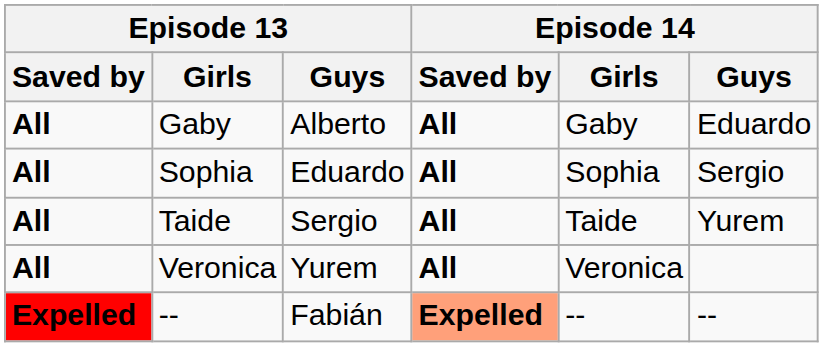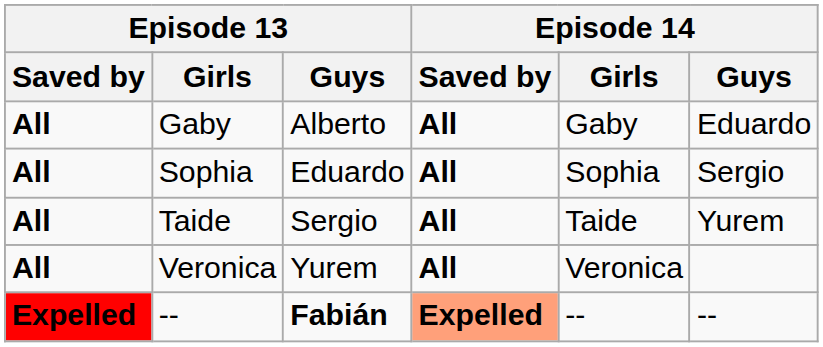(337, 316) normal -> (339, 316) bold
